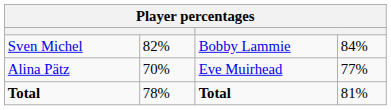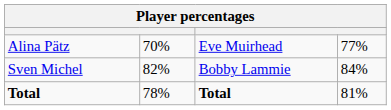rows swapped: (39, 69) <-> (45, 46)
